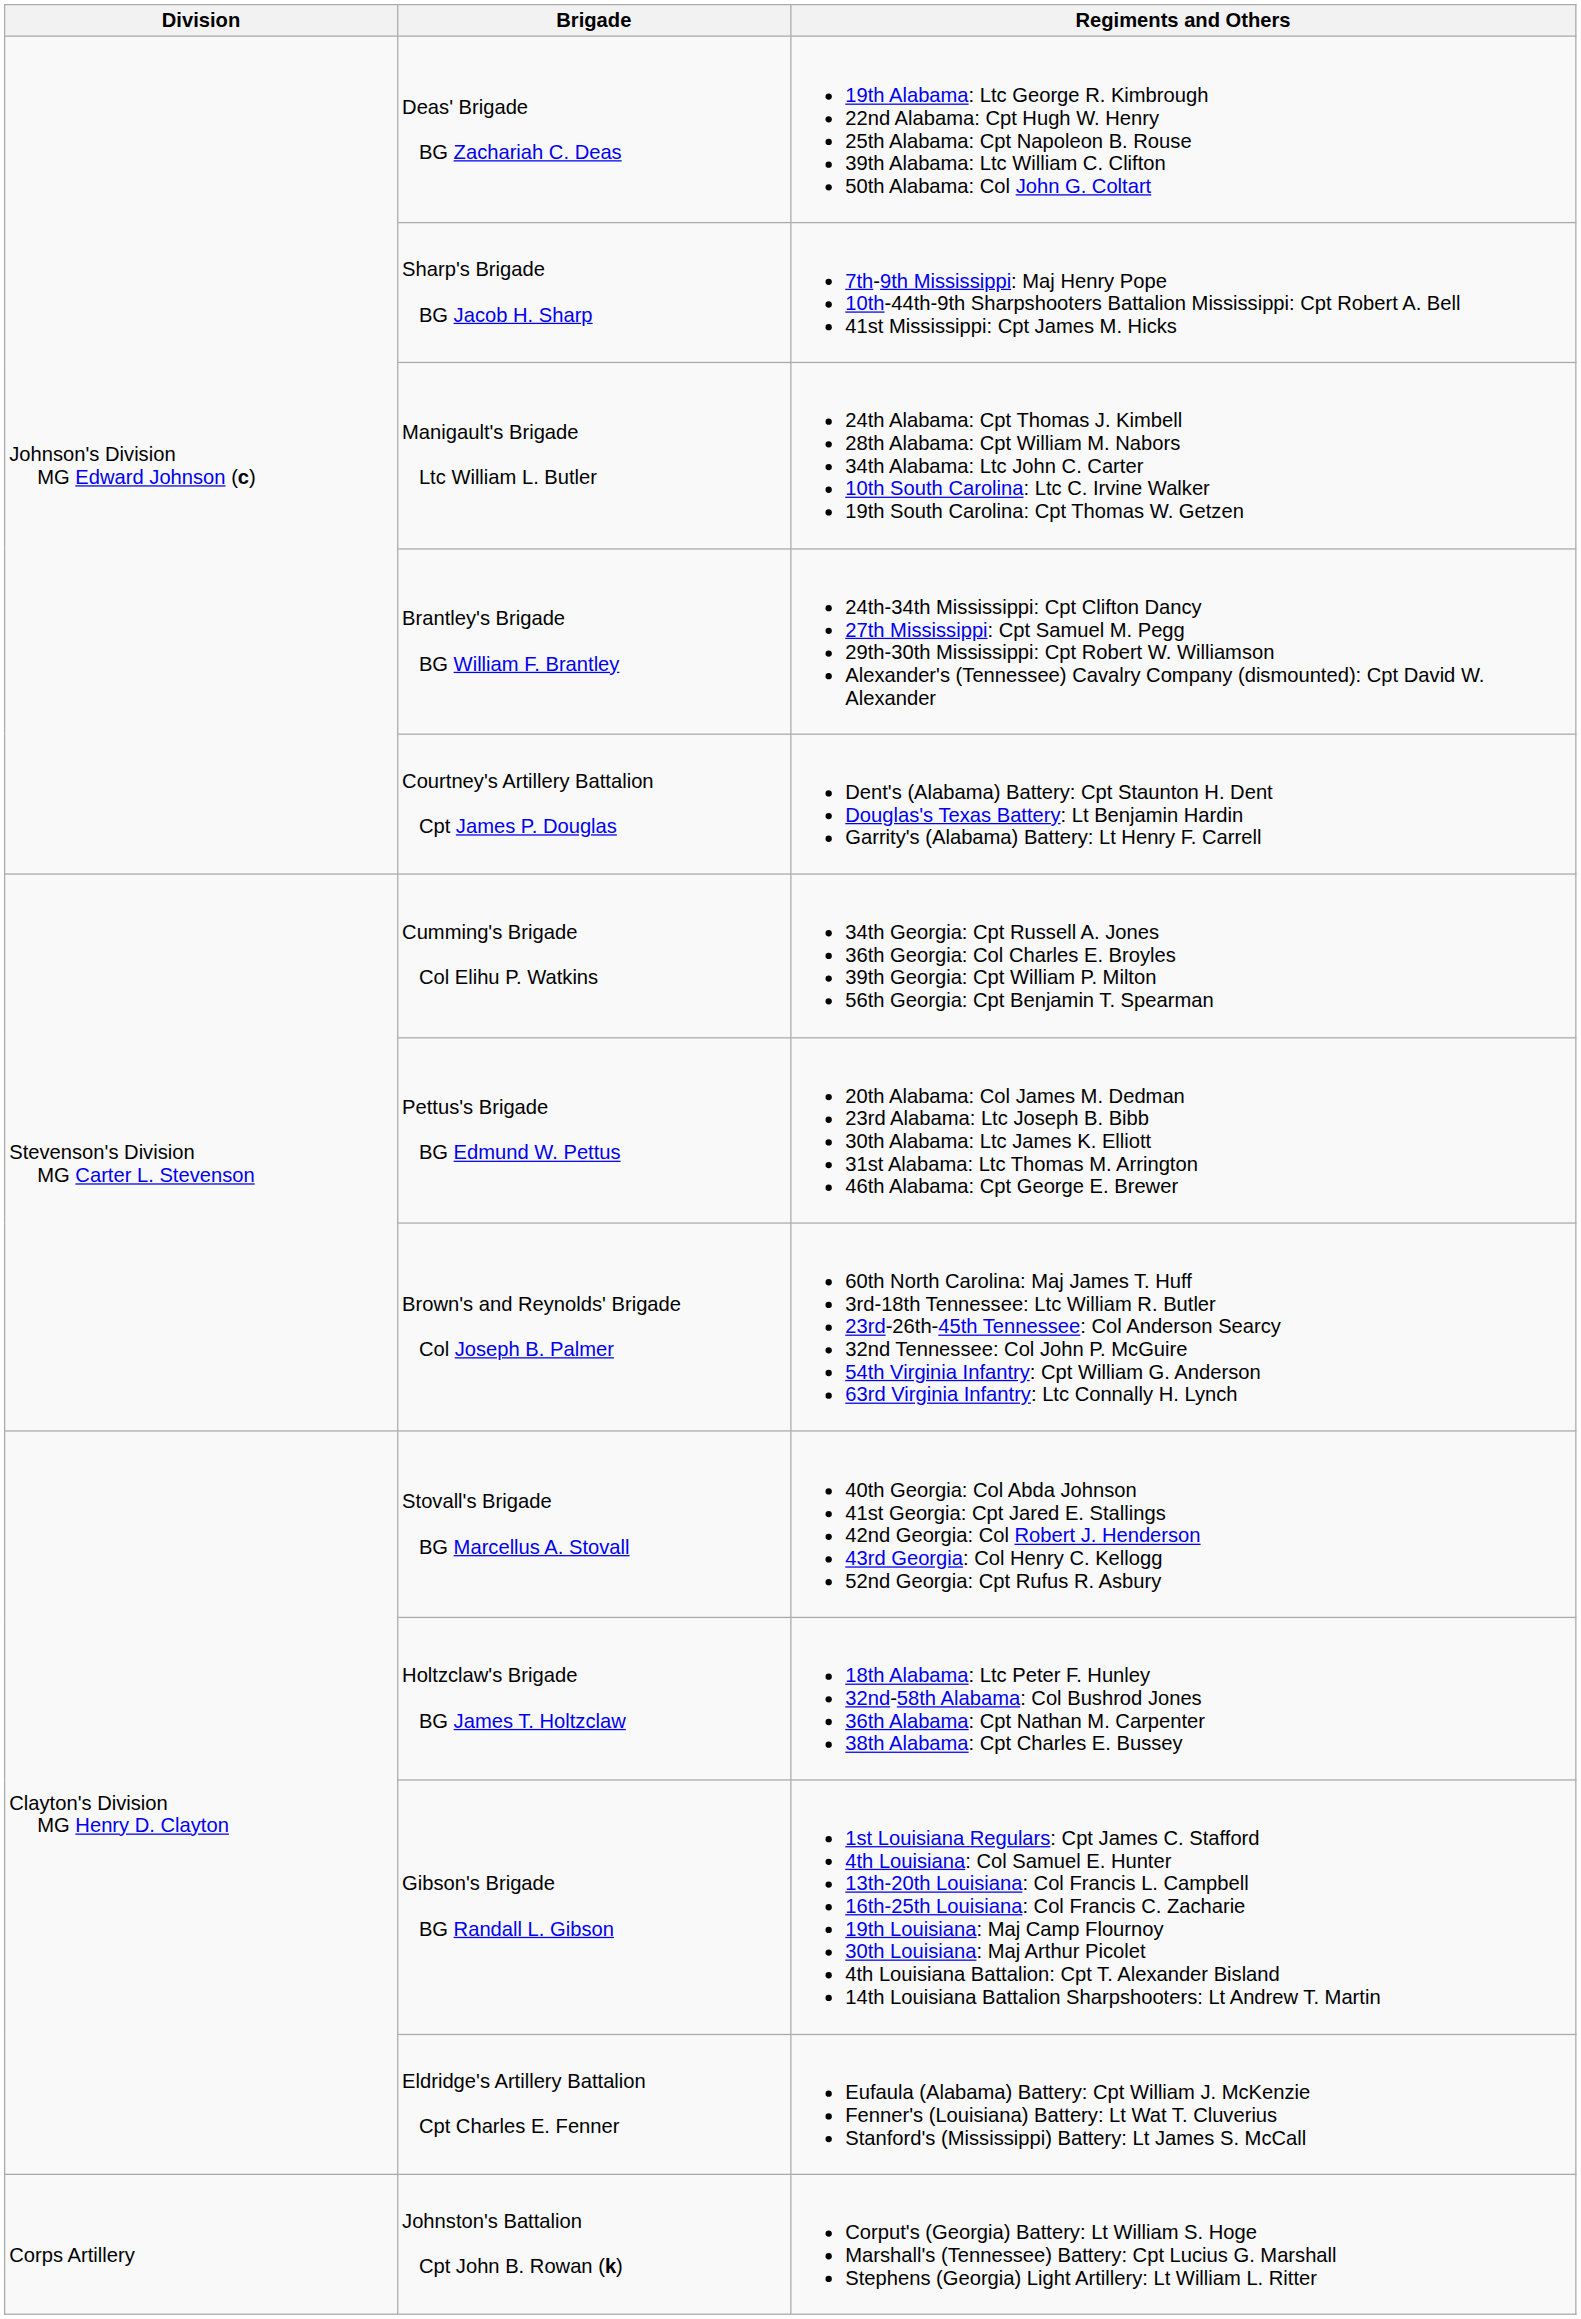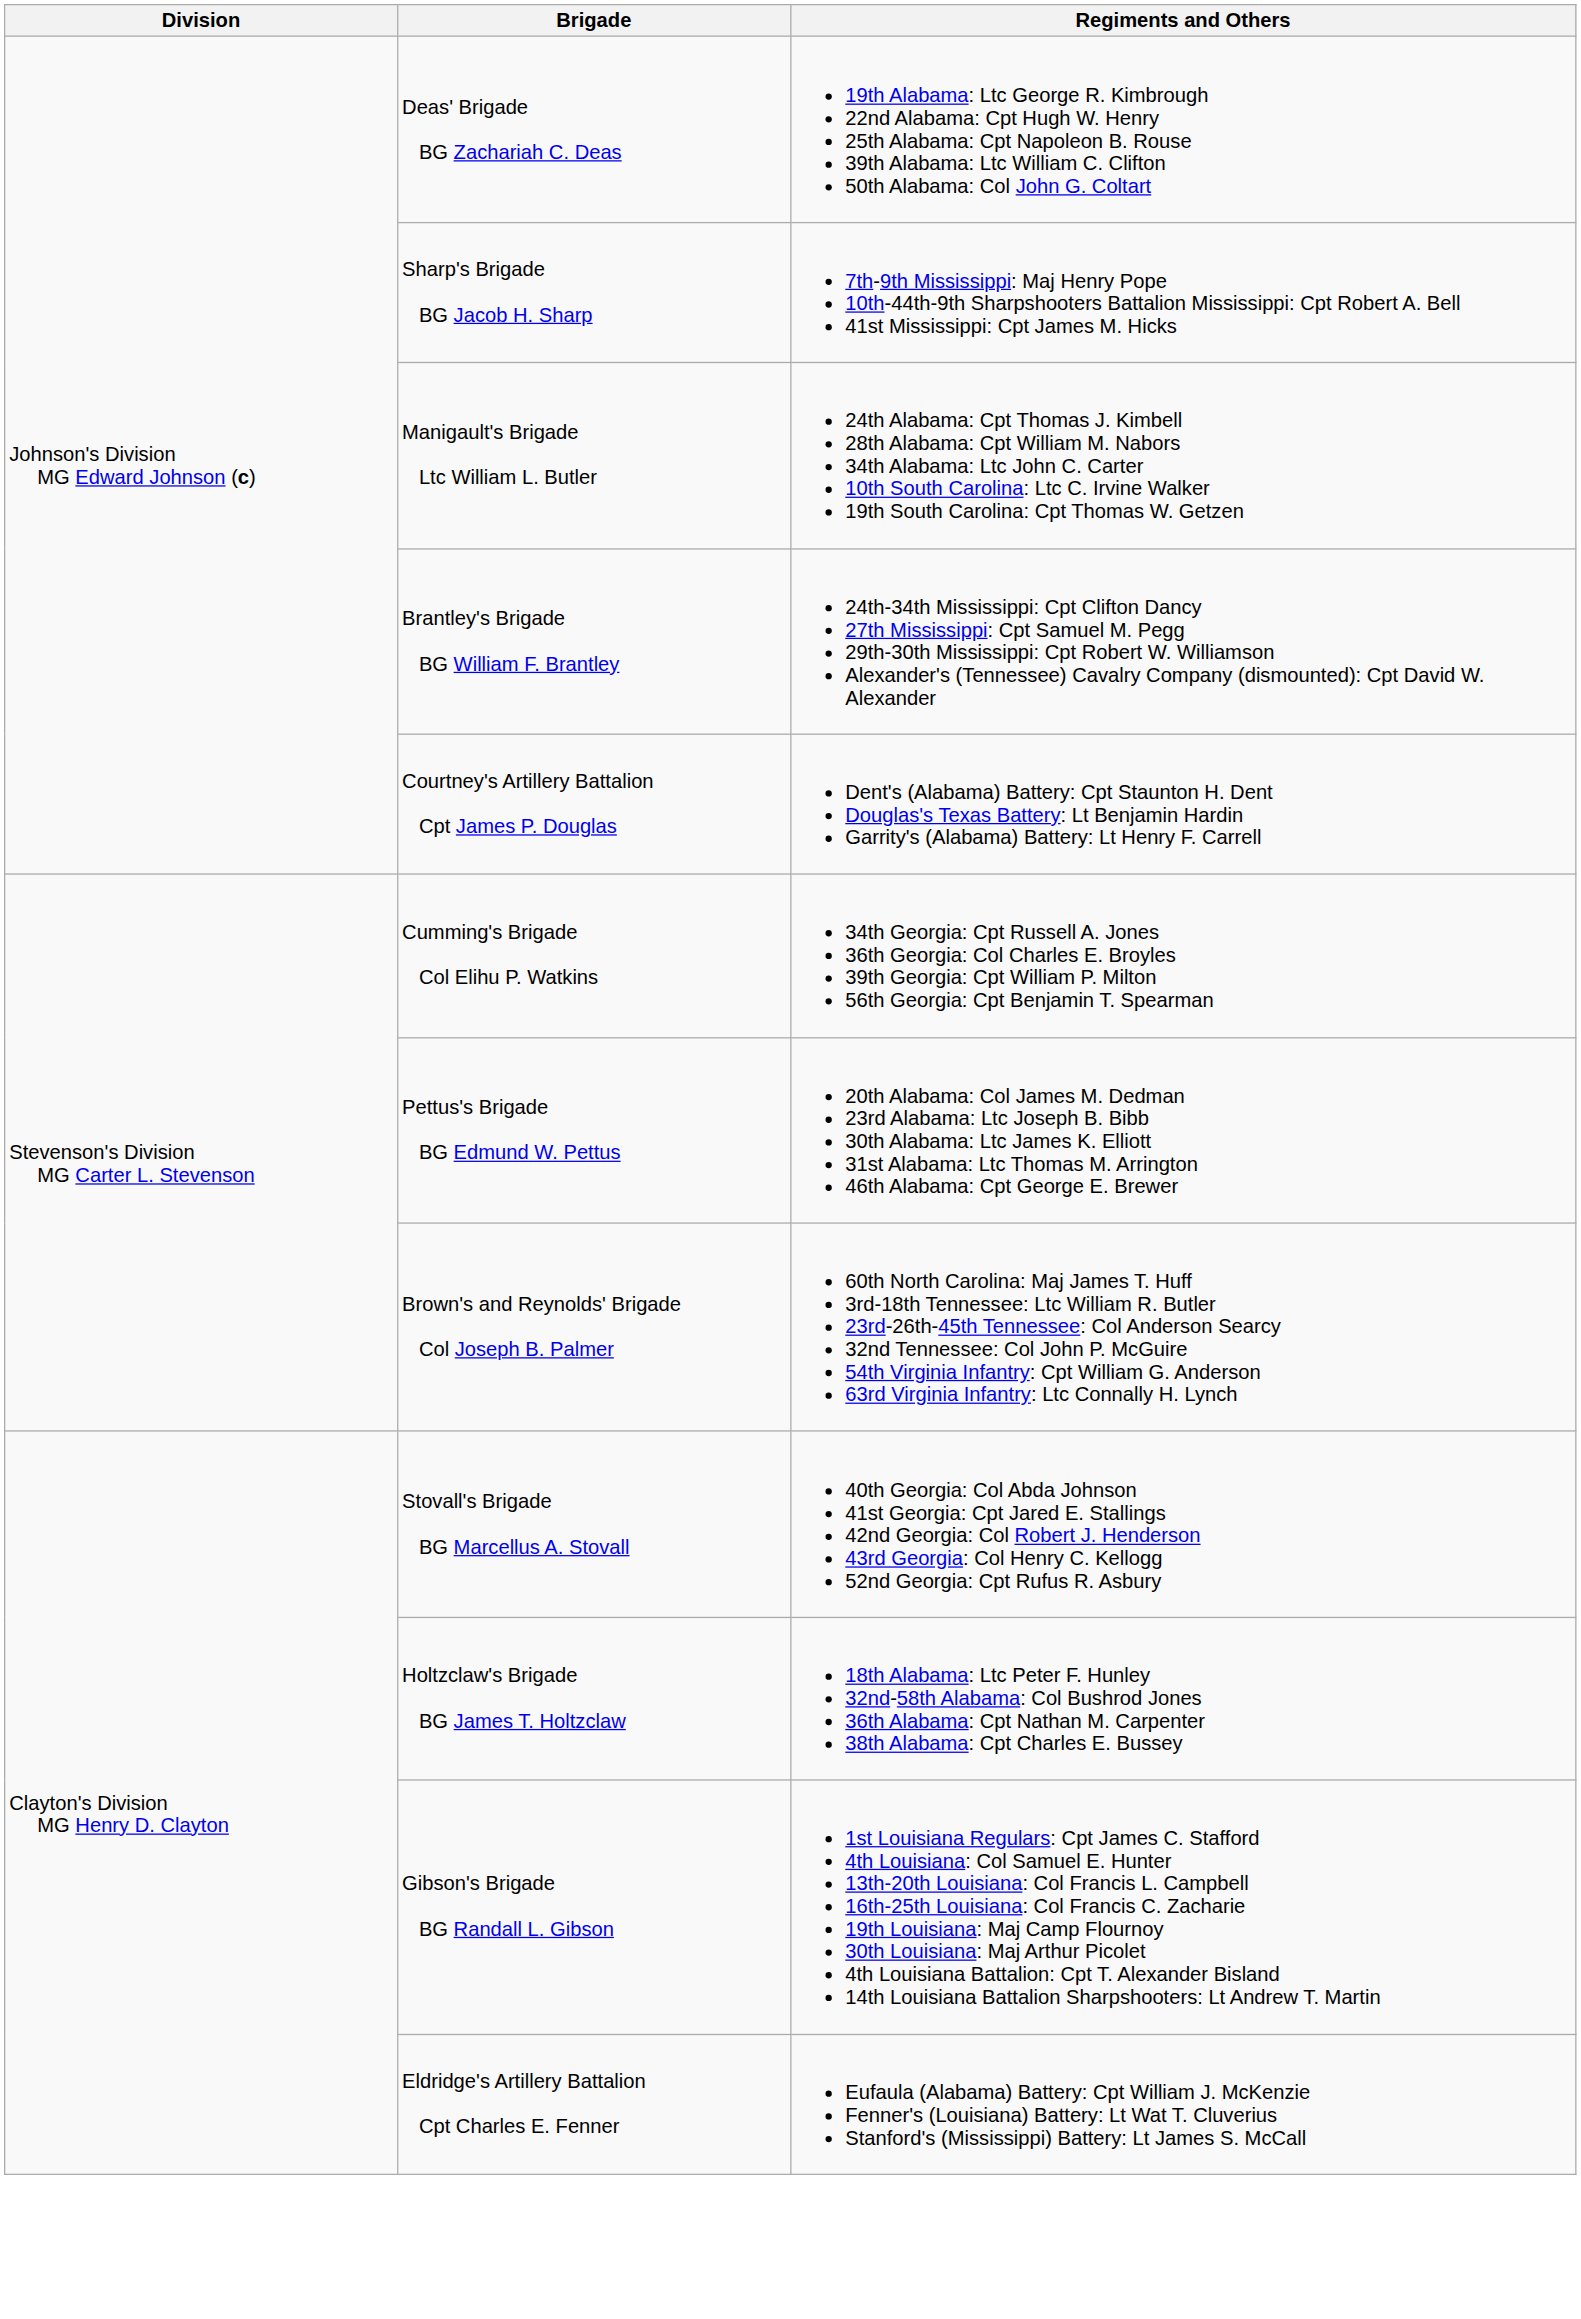- row: (512, 2244)
